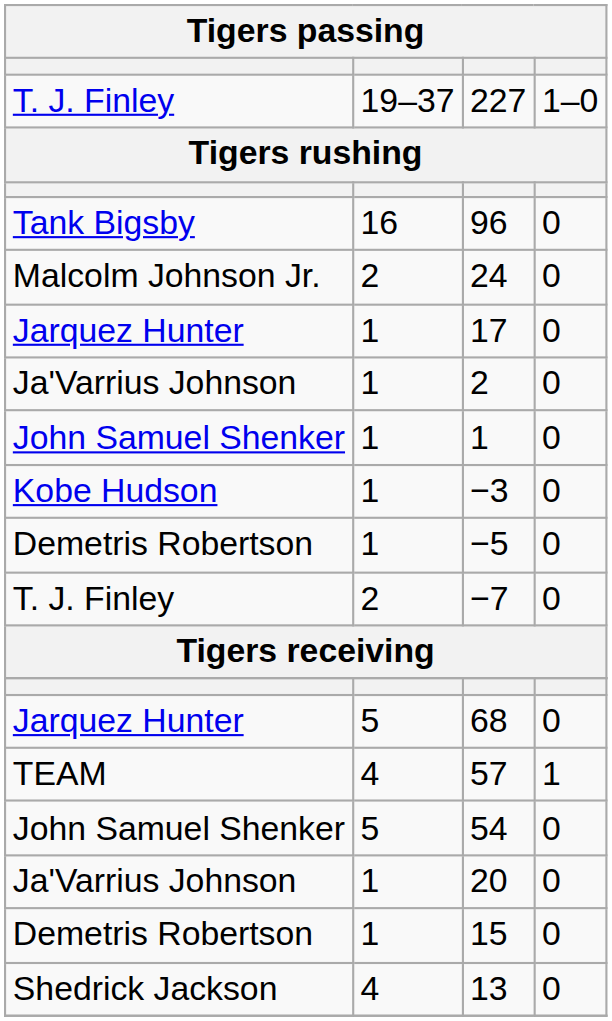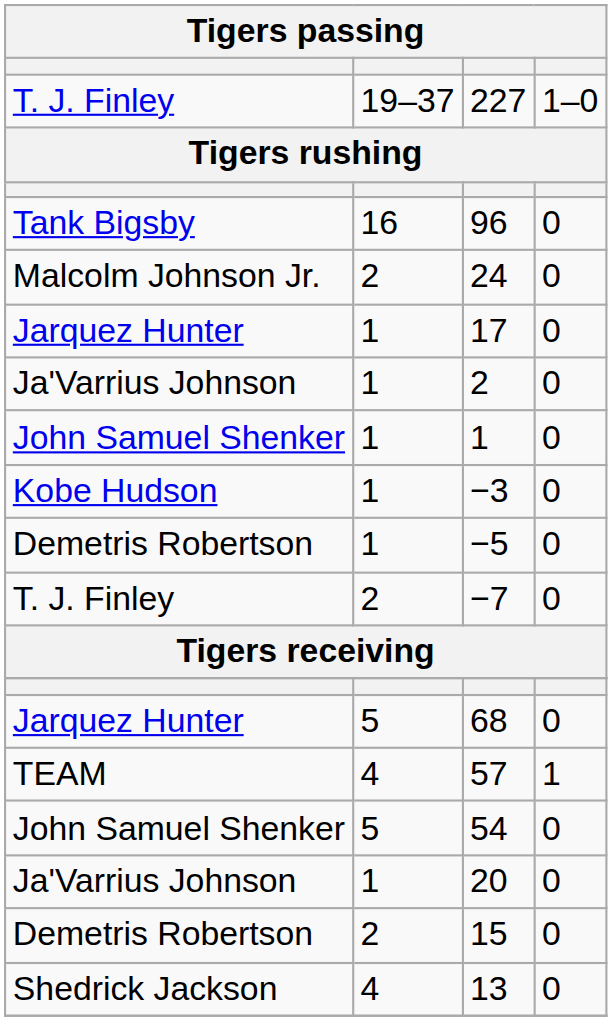(370, 934) 1 -> (370, 934) 2
